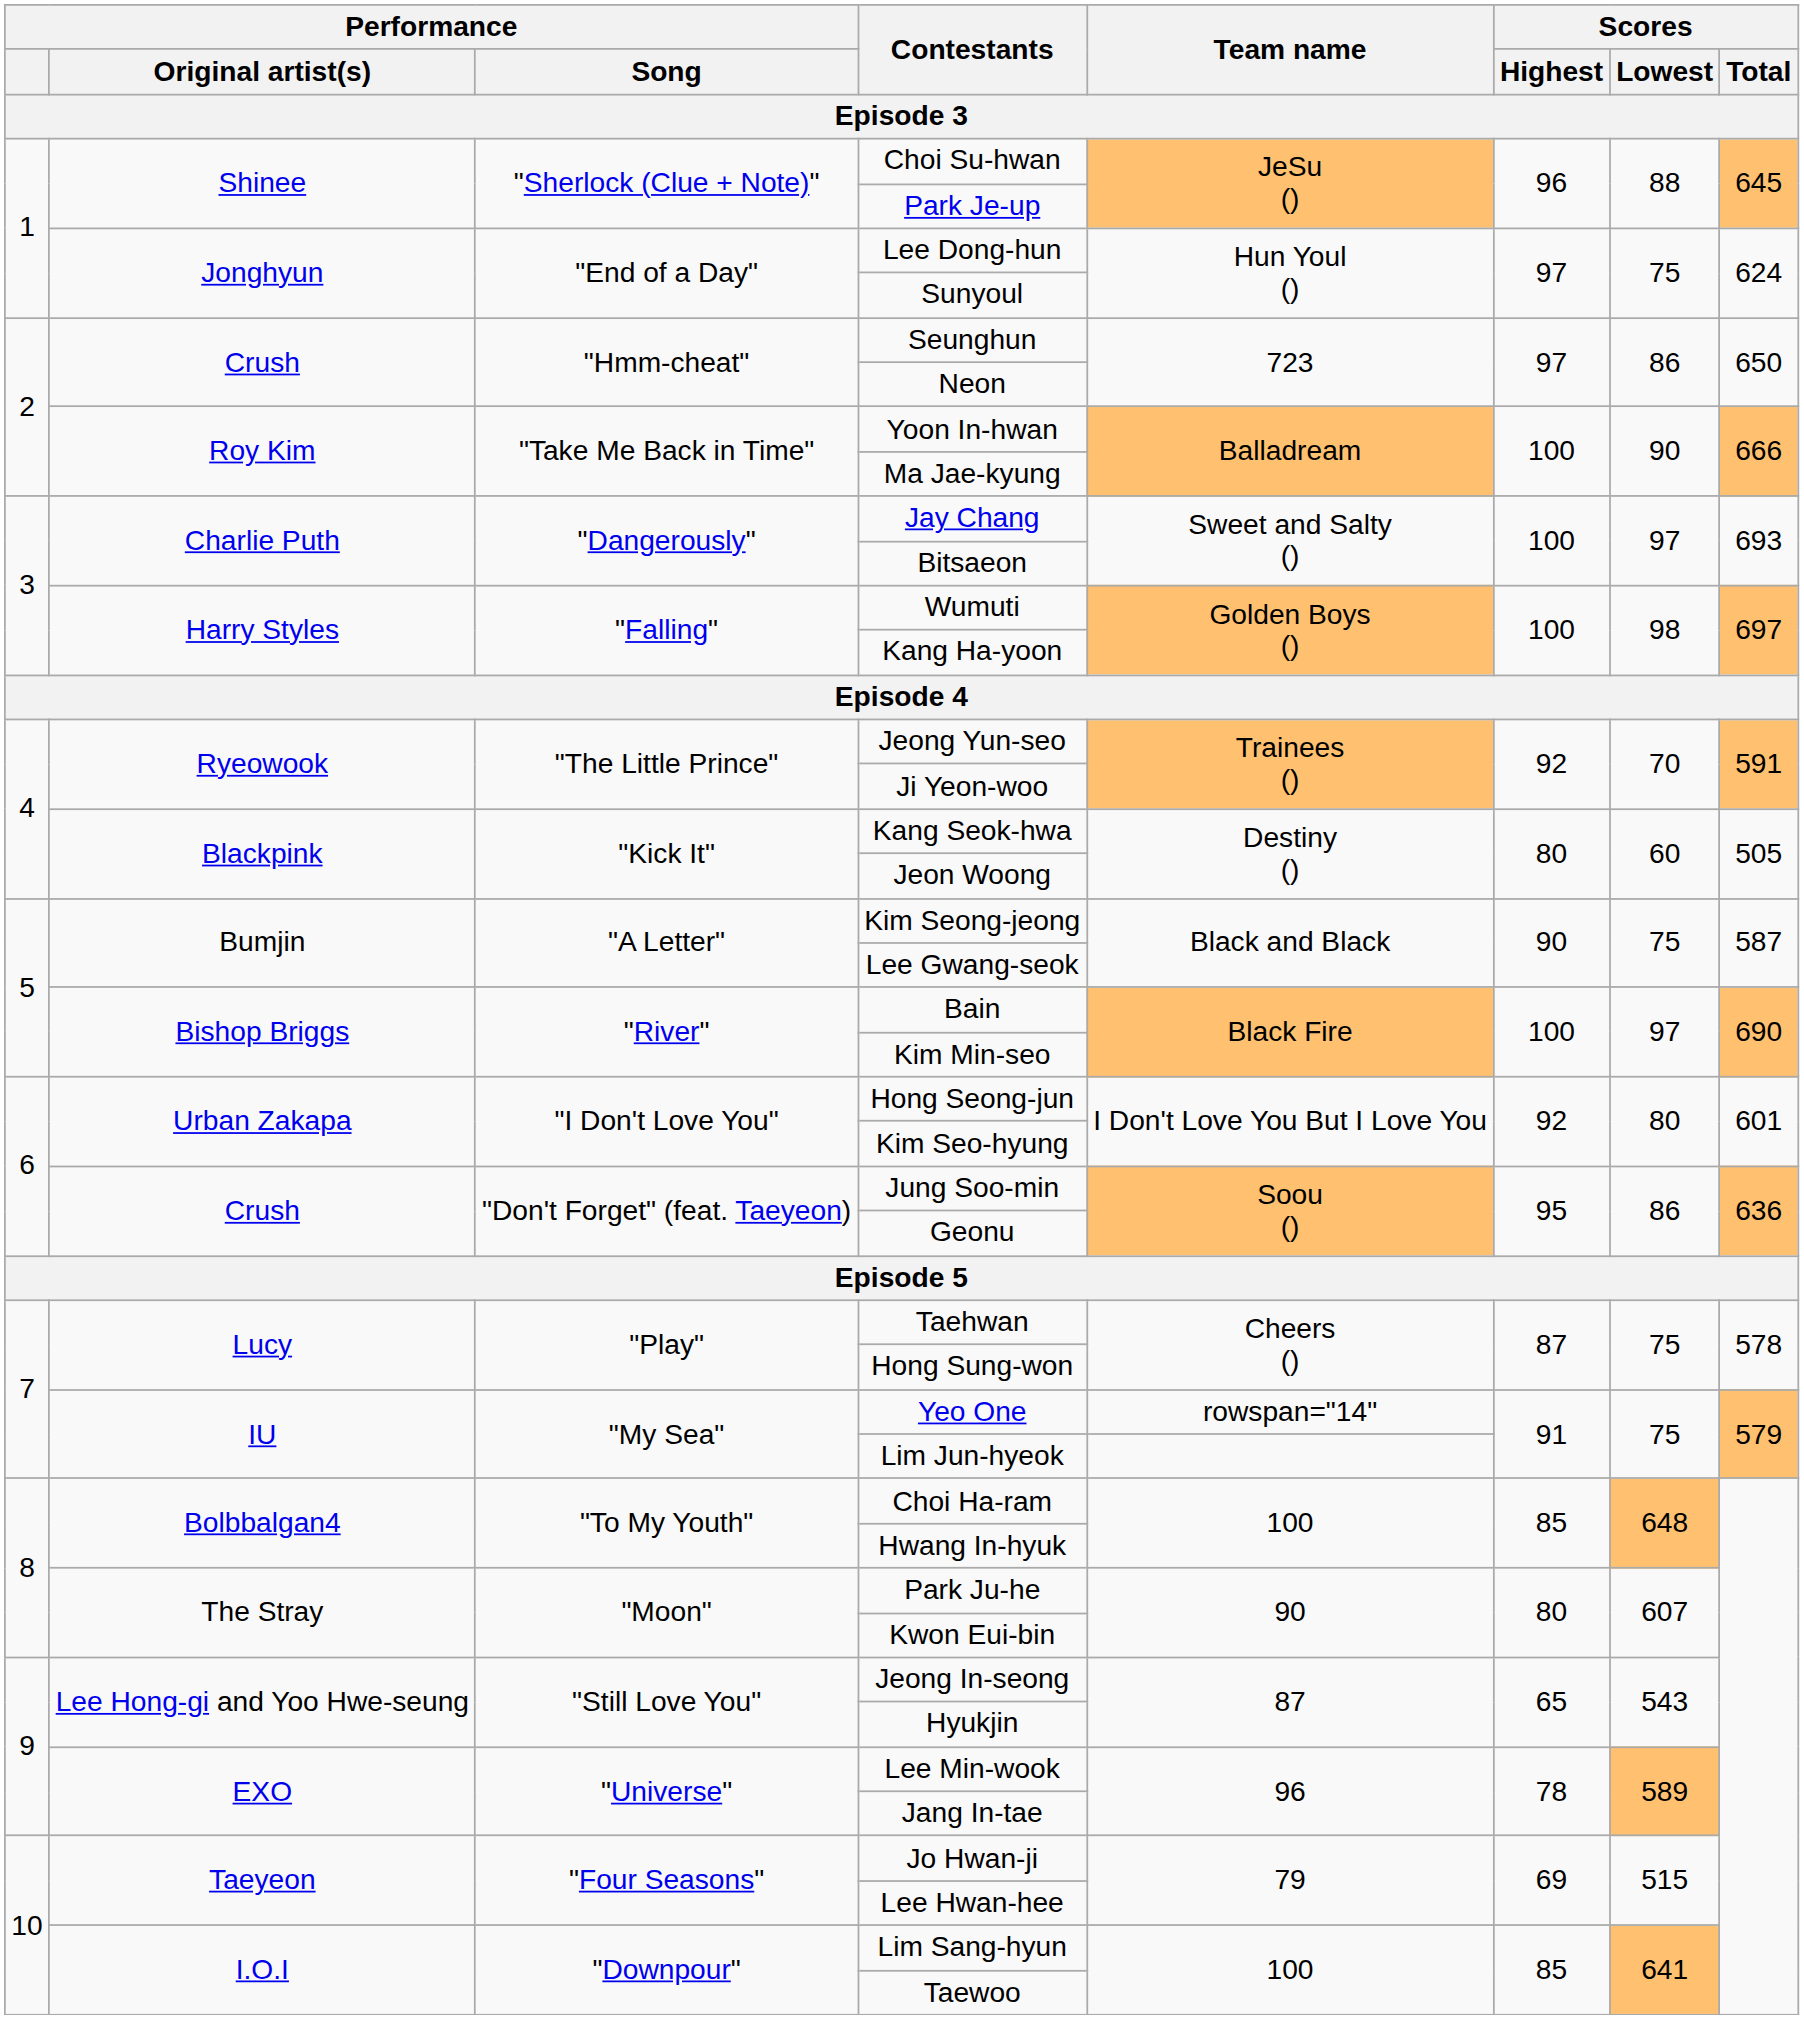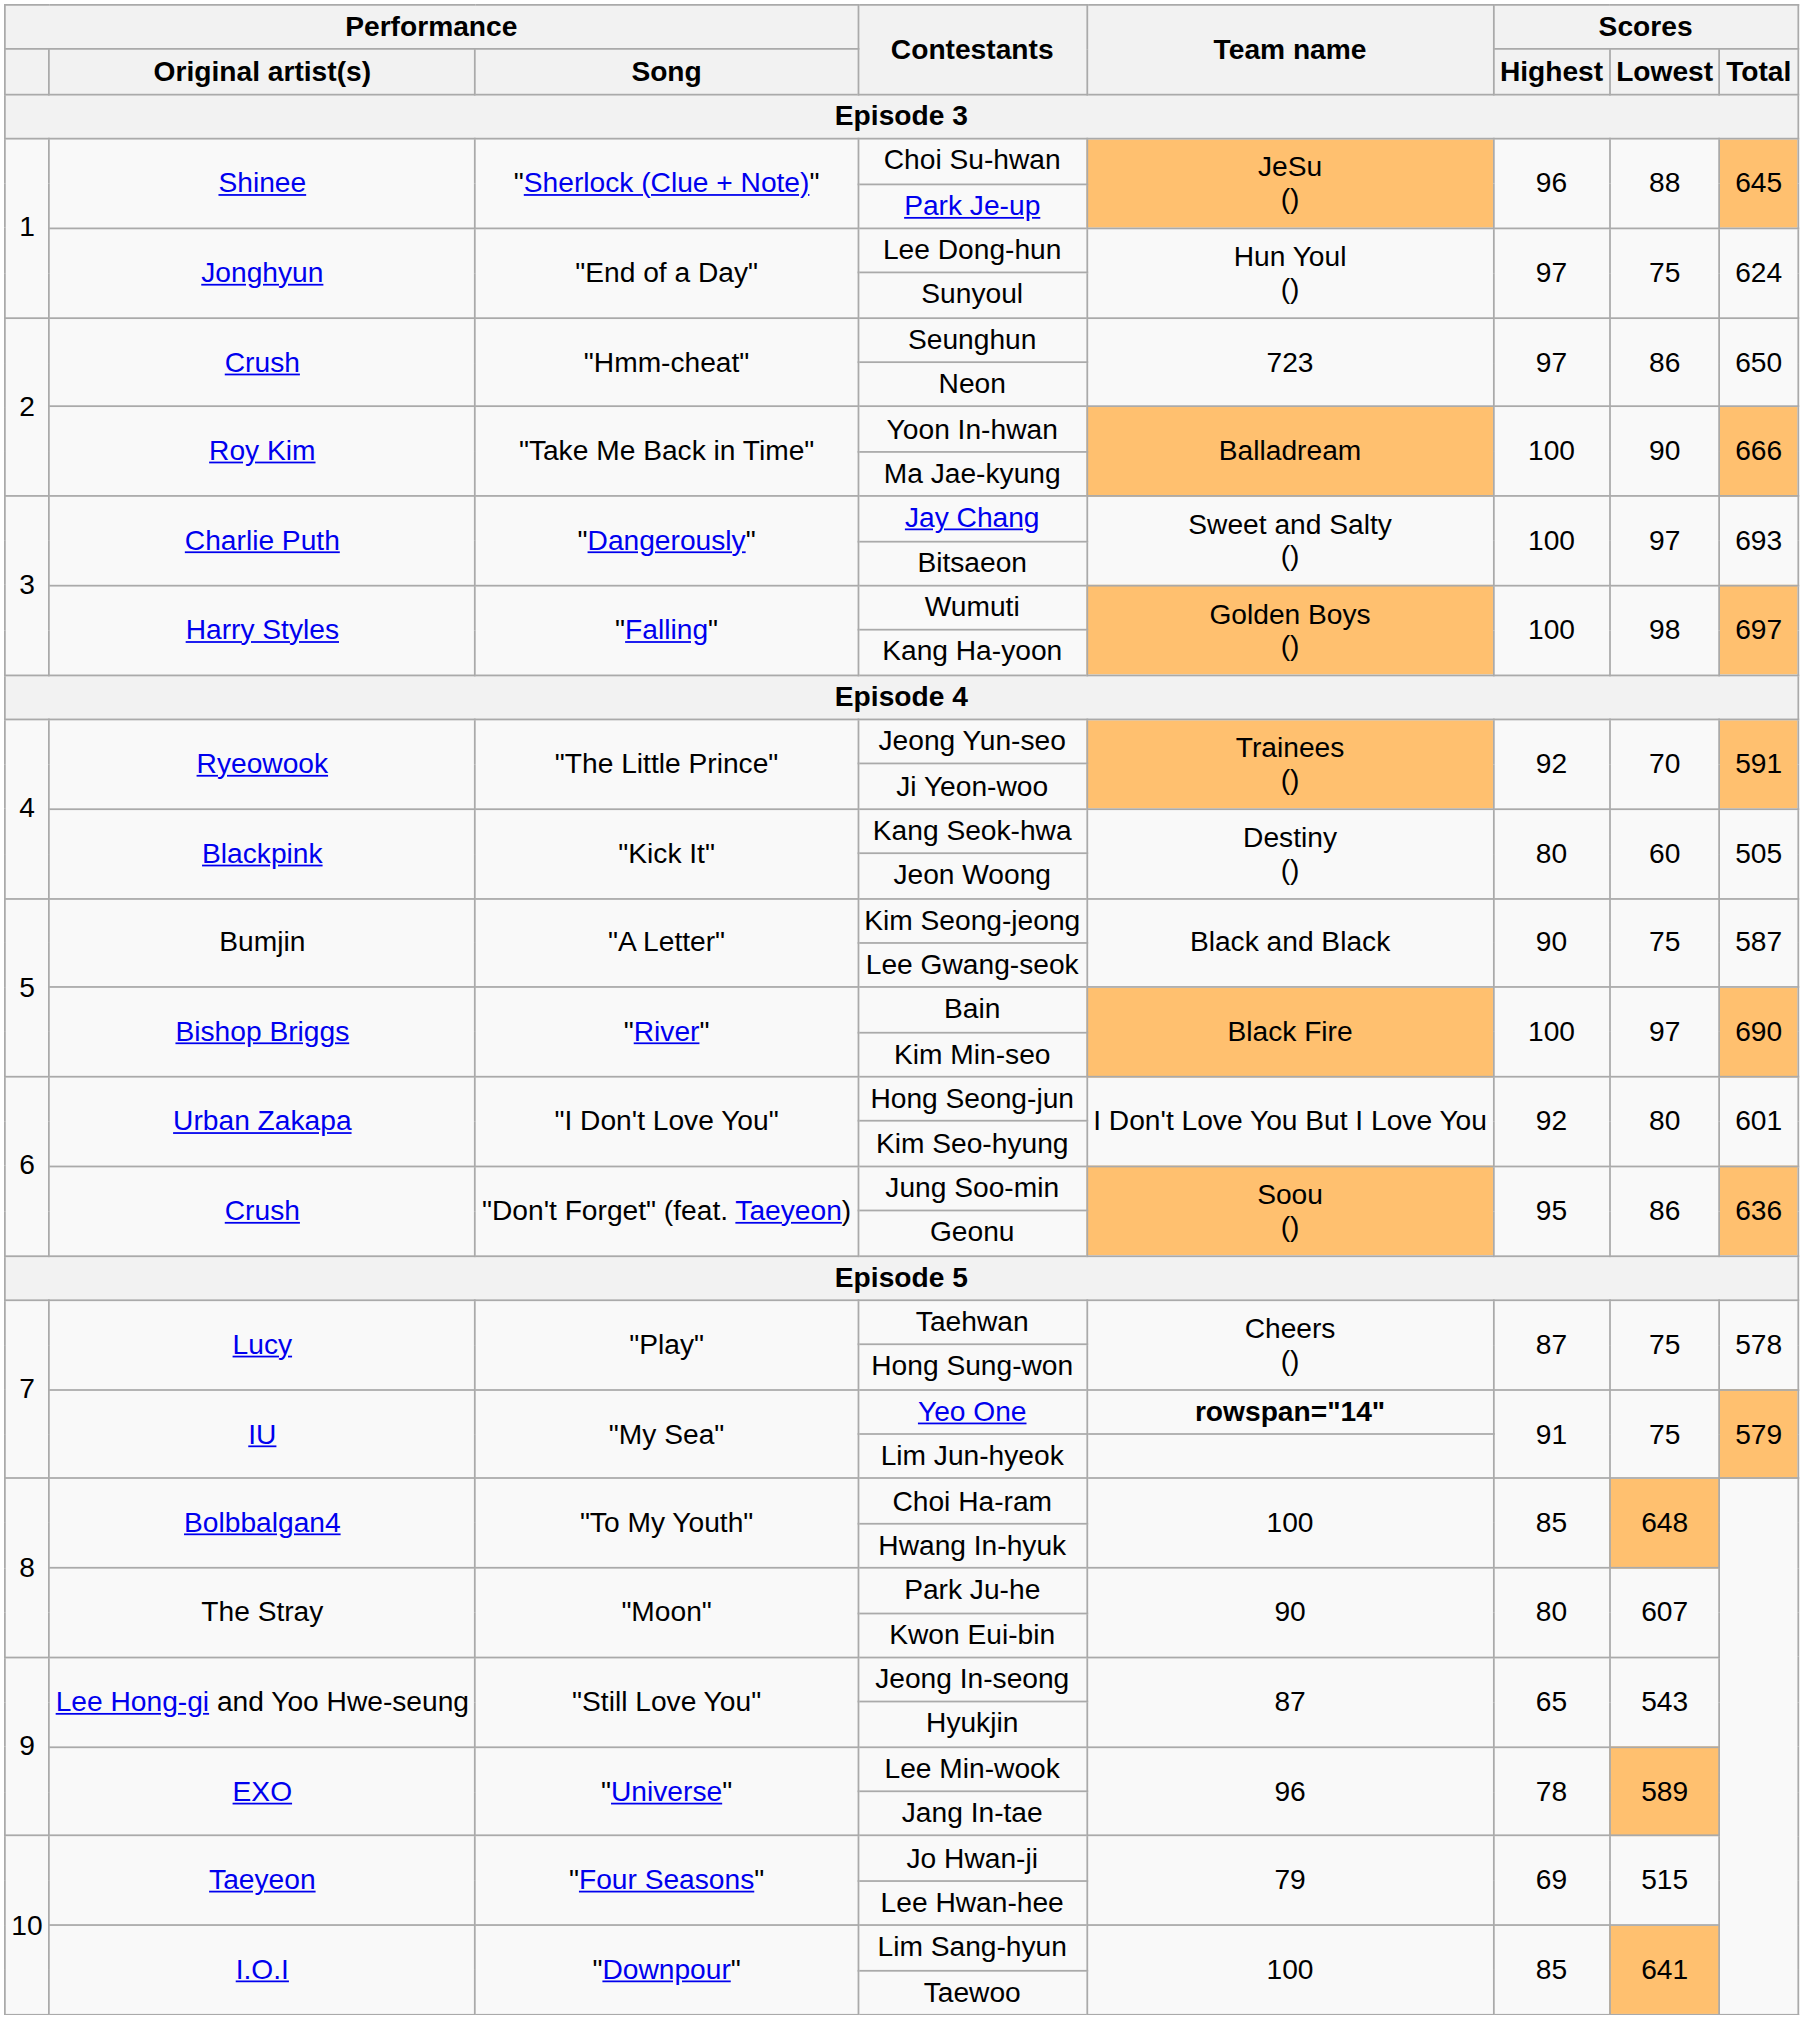(1290, 1411) normal -> (1290, 1411) bold
